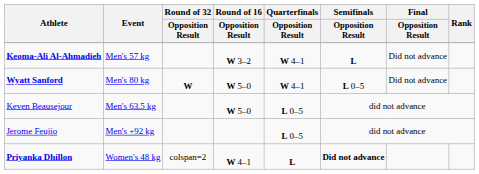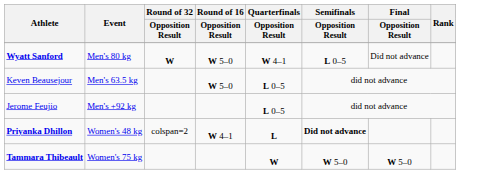- row: (54, 56)
+ row: (45, 157)
